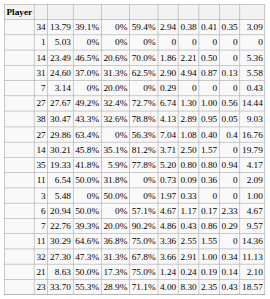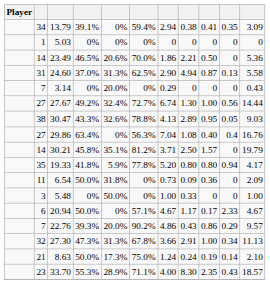(168, 195) 1.97 -> (168, 195) 1.00
- row: (60, 241)
